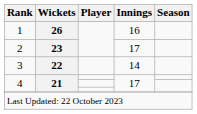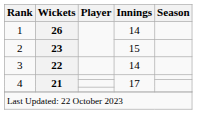(134, 30) 16 -> (134, 30) 14
(134, 48) 17 -> (134, 48) 15
